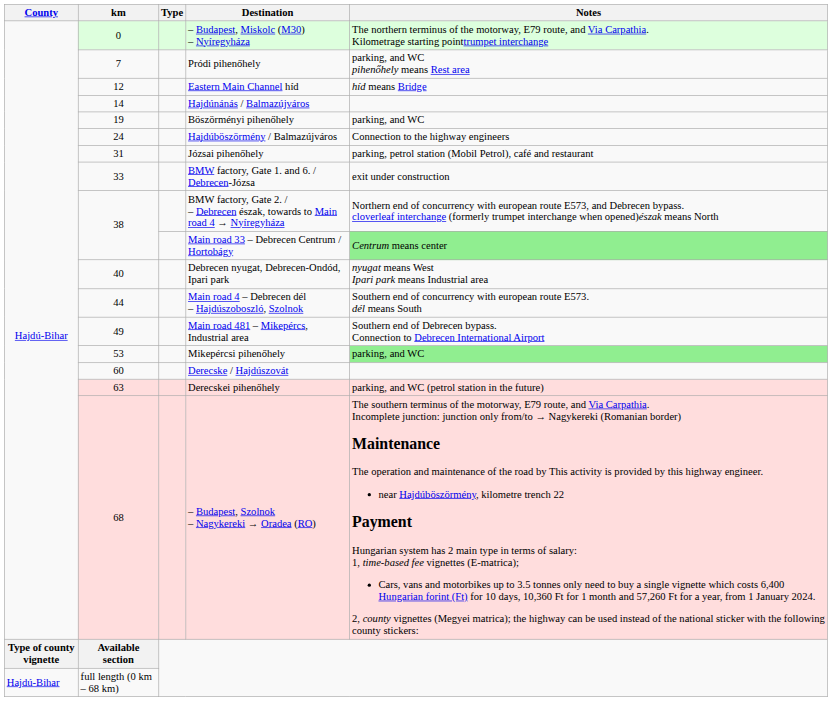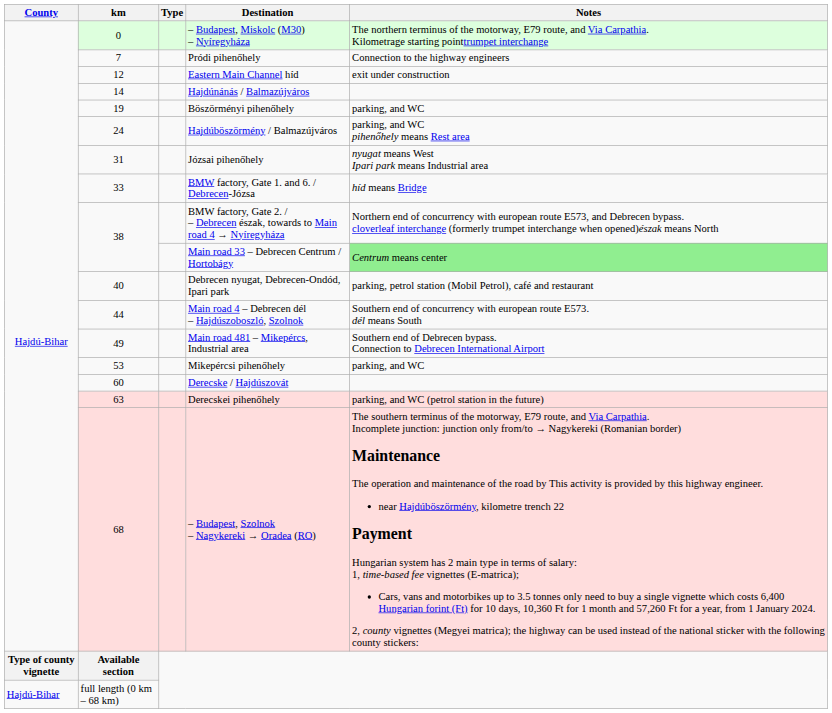(411, 64) parking, and WC pihenőhely means Rest area -> (431, 58) Connection to the highway engineers
(389, 86) híd means Bridge -> (401, 74) exit under construction
(431, 137) Connection to the highway engineers -> (411, 131) parking, and WC pihenőhely means Rest area
(473, 153) parking, petrol station (Mobil Petrol), café and restaurant -> (420, 159) nyugat means West Ipari park means Industrial area
(401, 176) exit under construction -> (389, 188) híd means Bridge
(420, 274) nyugat means West Ipari park means Industrial area -> (473, 286) parking, petrol station (Mobil Petrol), café and restaurant
(388, 354) lightgreen background -> (388, 366) no background
